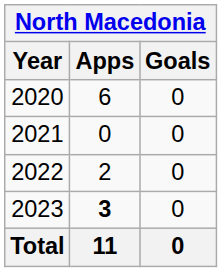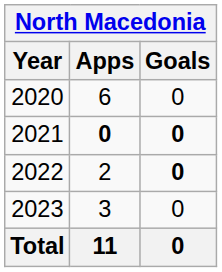(105, 135) normal -> (105, 135) bold
(178, 135) normal -> (178, 135) bold
(178, 172) normal -> (178, 172) bold
(105, 209) bold -> (105, 209) normal
